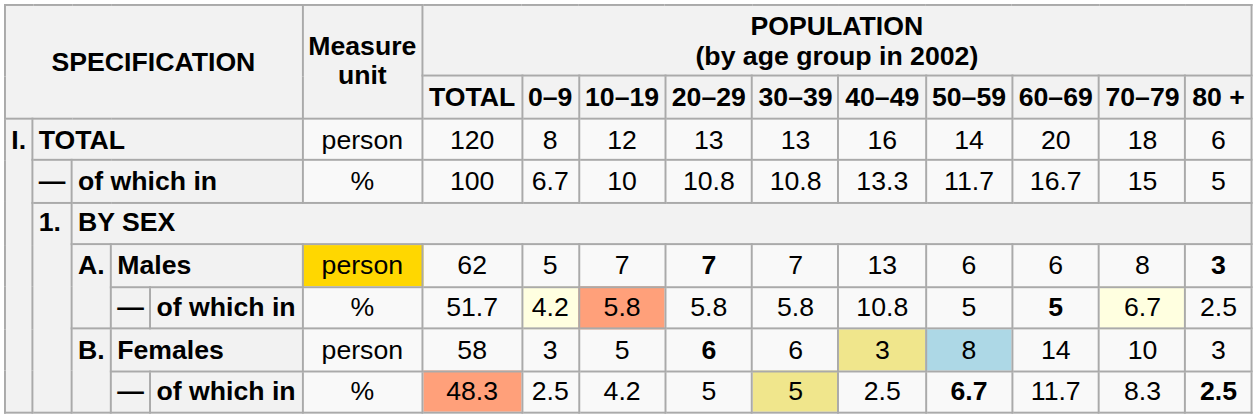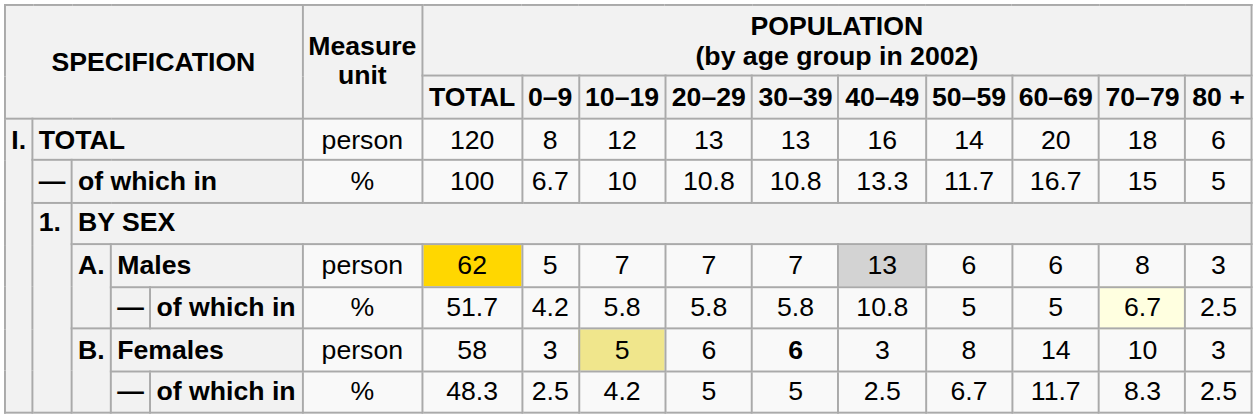(362, 265) gold background -> (362, 265) no background
(472, 265) no background -> (472, 265) gold background
(709, 265) bold -> (709, 265) normal
(882, 265) no background -> (882, 265) lightgrey background
(1218, 265) bold -> (1218, 265) normal
(550, 307) lightyellow background -> (550, 307) no background
(622, 307) lightsalmon background -> (622, 307) no background
(1056, 307) bold -> (1056, 307) normal
(622, 349) no background -> (622, 349) khaki background
(709, 349) bold -> (709, 349) normal
(796, 349) normal -> (796, 349) bold
(882, 349) khaki background -> (882, 349) no background
(969, 349) lightblue background -> (969, 349) no background
(472, 391) lightsalmon background -> (472, 391) no background
(796, 391) khaki background -> (796, 391) no background
(969, 391) bold -> (969, 391) normal
(1218, 391) bold -> (1218, 391) normal
